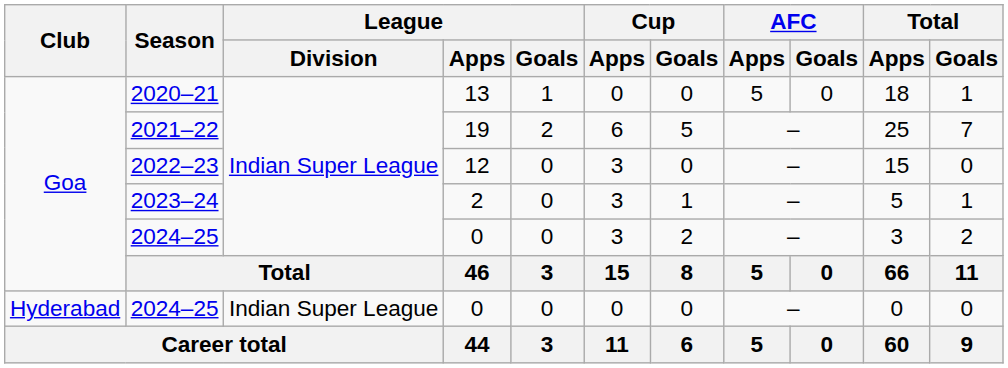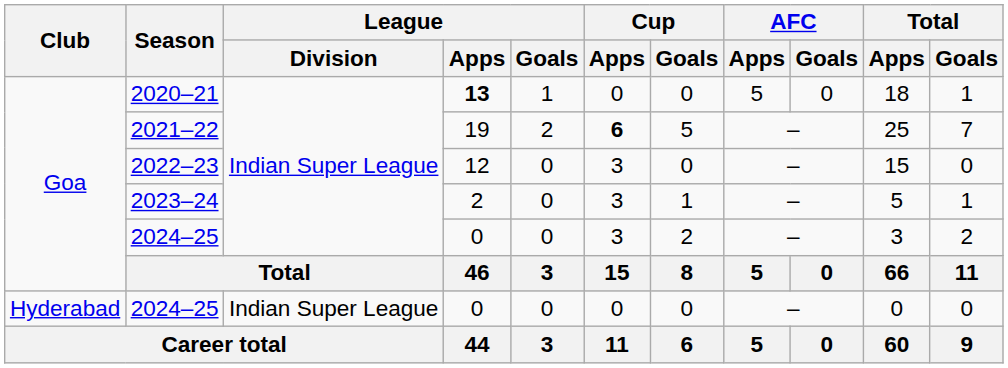(477, 93) normal -> (477, 93) bold
(617, 129) normal -> (617, 129) bold
